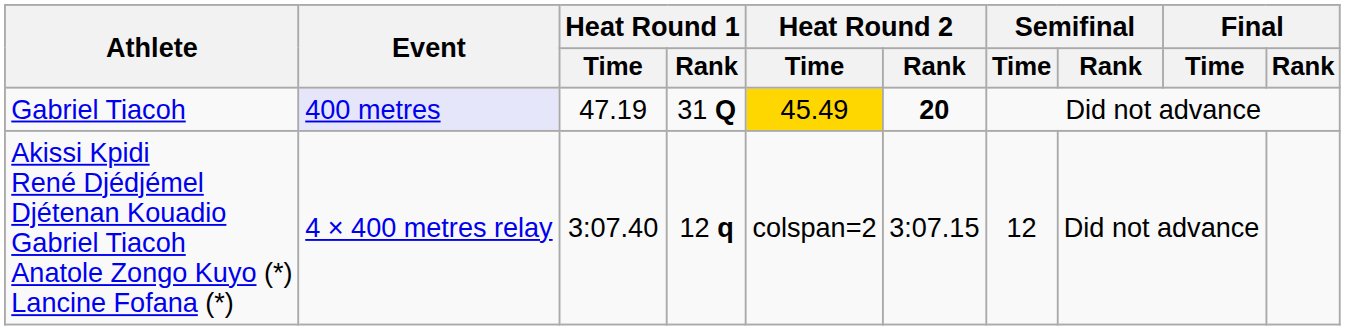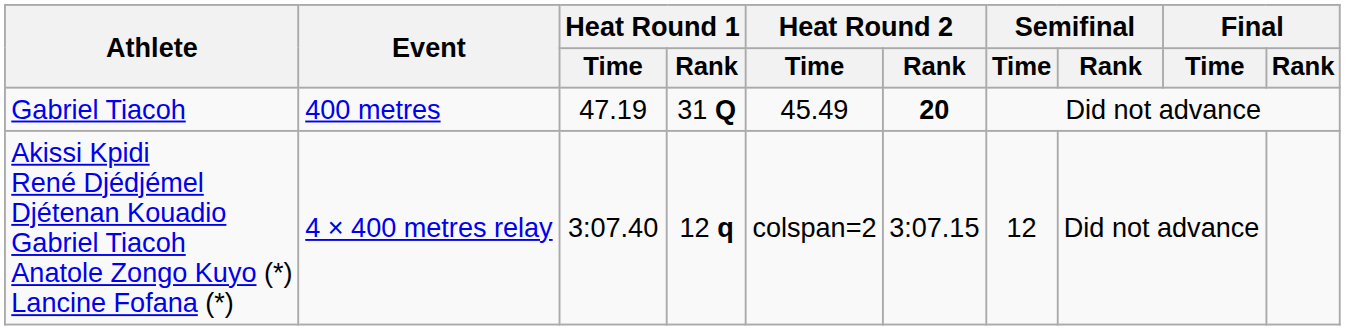(373, 110) lavender background -> (373, 110) no background
(814, 110) gold background -> (814, 110) no background
